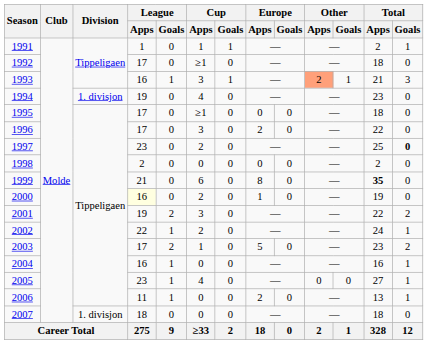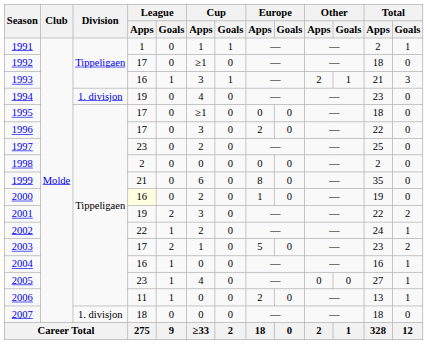(319, 79) lightsalmon background -> (319, 79) no background
(408, 146) bold -> (408, 146) normal
(378, 180) bold -> (378, 180) normal
